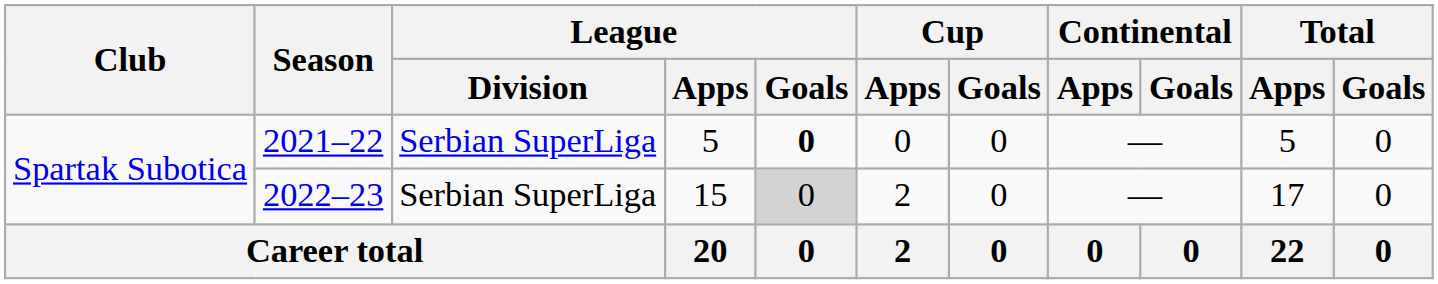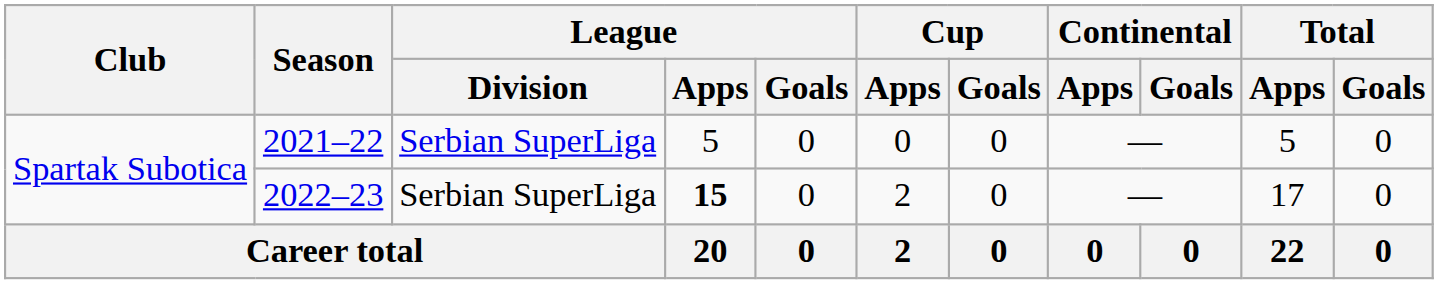(806, 140) bold -> (806, 140) normal
(710, 195) normal -> (710, 195) bold
(806, 195) lightgrey background -> (806, 195) no background
